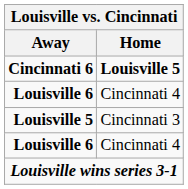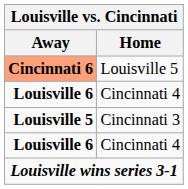(51, 68) no background -> (51, 68) lightsalmon background
(140, 68) bold -> (139, 68) normal
